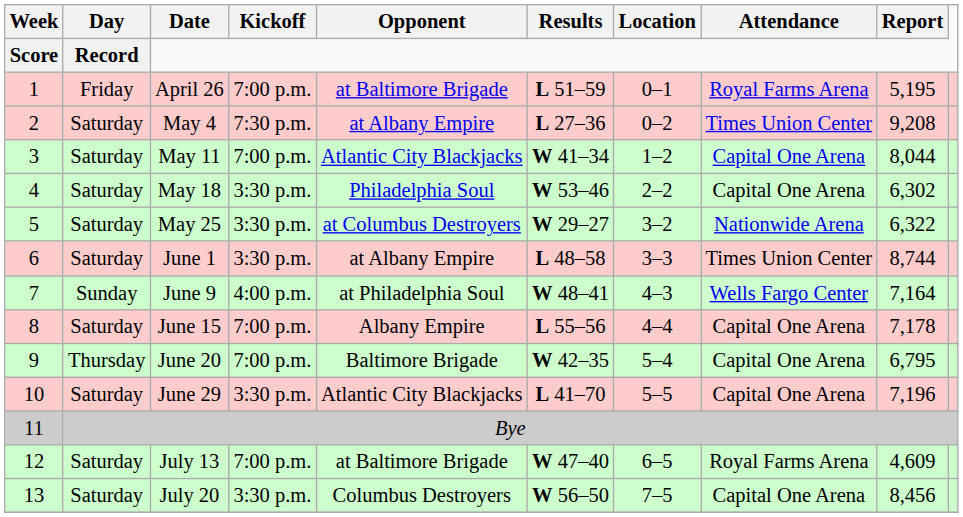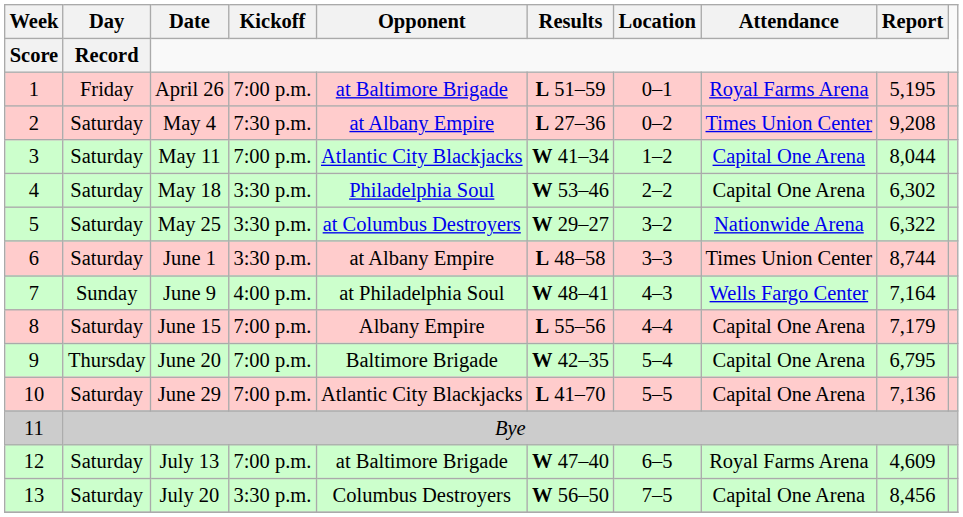(912, 326) 7,178 -> (912, 326) 7,179
(272, 393) 3:30 p.m. -> (272, 393) 7:00 p.m.
(912, 393) 7,196 -> (912, 393) 7,136
